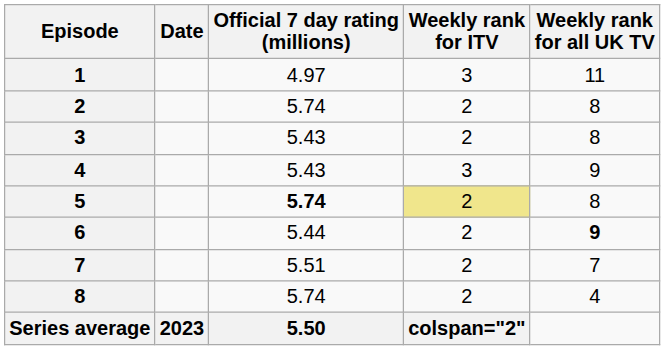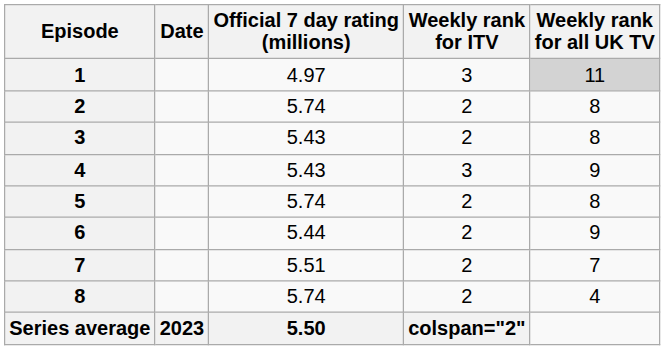(595, 74) no background -> (595, 74) lightgrey background
(306, 201) bold -> (306, 201) normal
(467, 201) khaki background -> (467, 201) no background
(595, 233) bold -> (595, 233) normal
